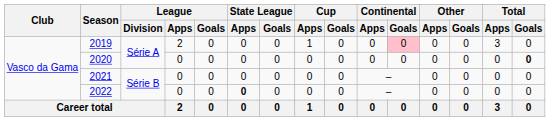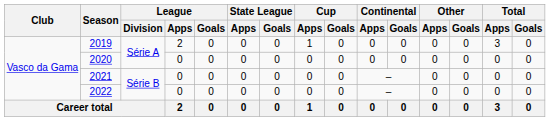(403, 44) pink background -> (403, 44) no background
(528, 60) bold -> (528, 60) normal
(243, 92) bold -> (243, 92) normal
